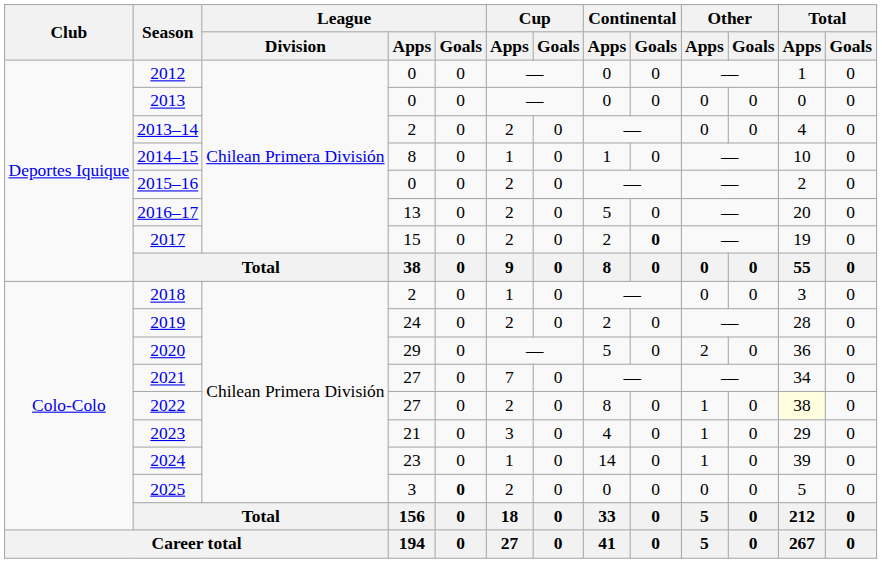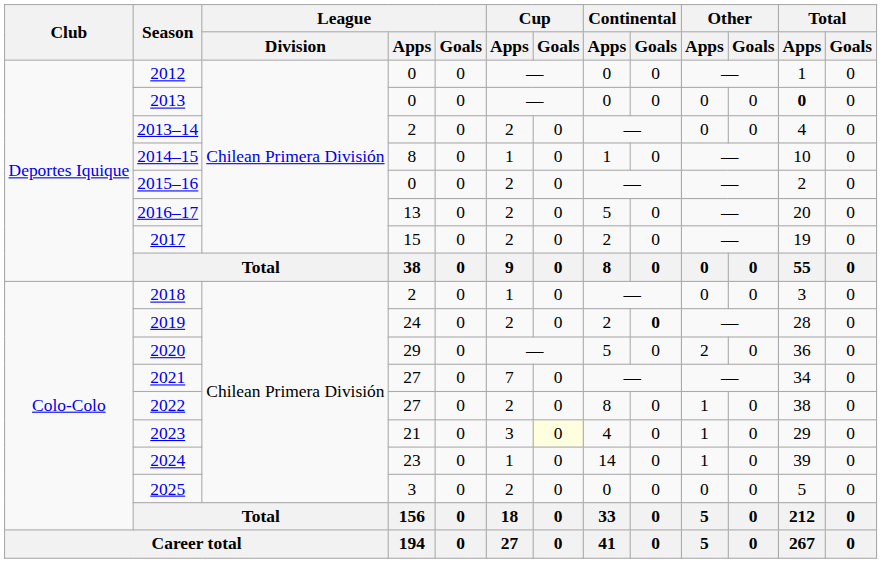(802, 101) normal -> (802, 101) bold
(656, 239) bold -> (656, 239) normal
(656, 322) normal -> (656, 322) bold
(802, 405) lightyellow background -> (802, 405) no background
(558, 433) no background -> (558, 433) lightyellow background
(461, 488) bold -> (461, 488) normal
